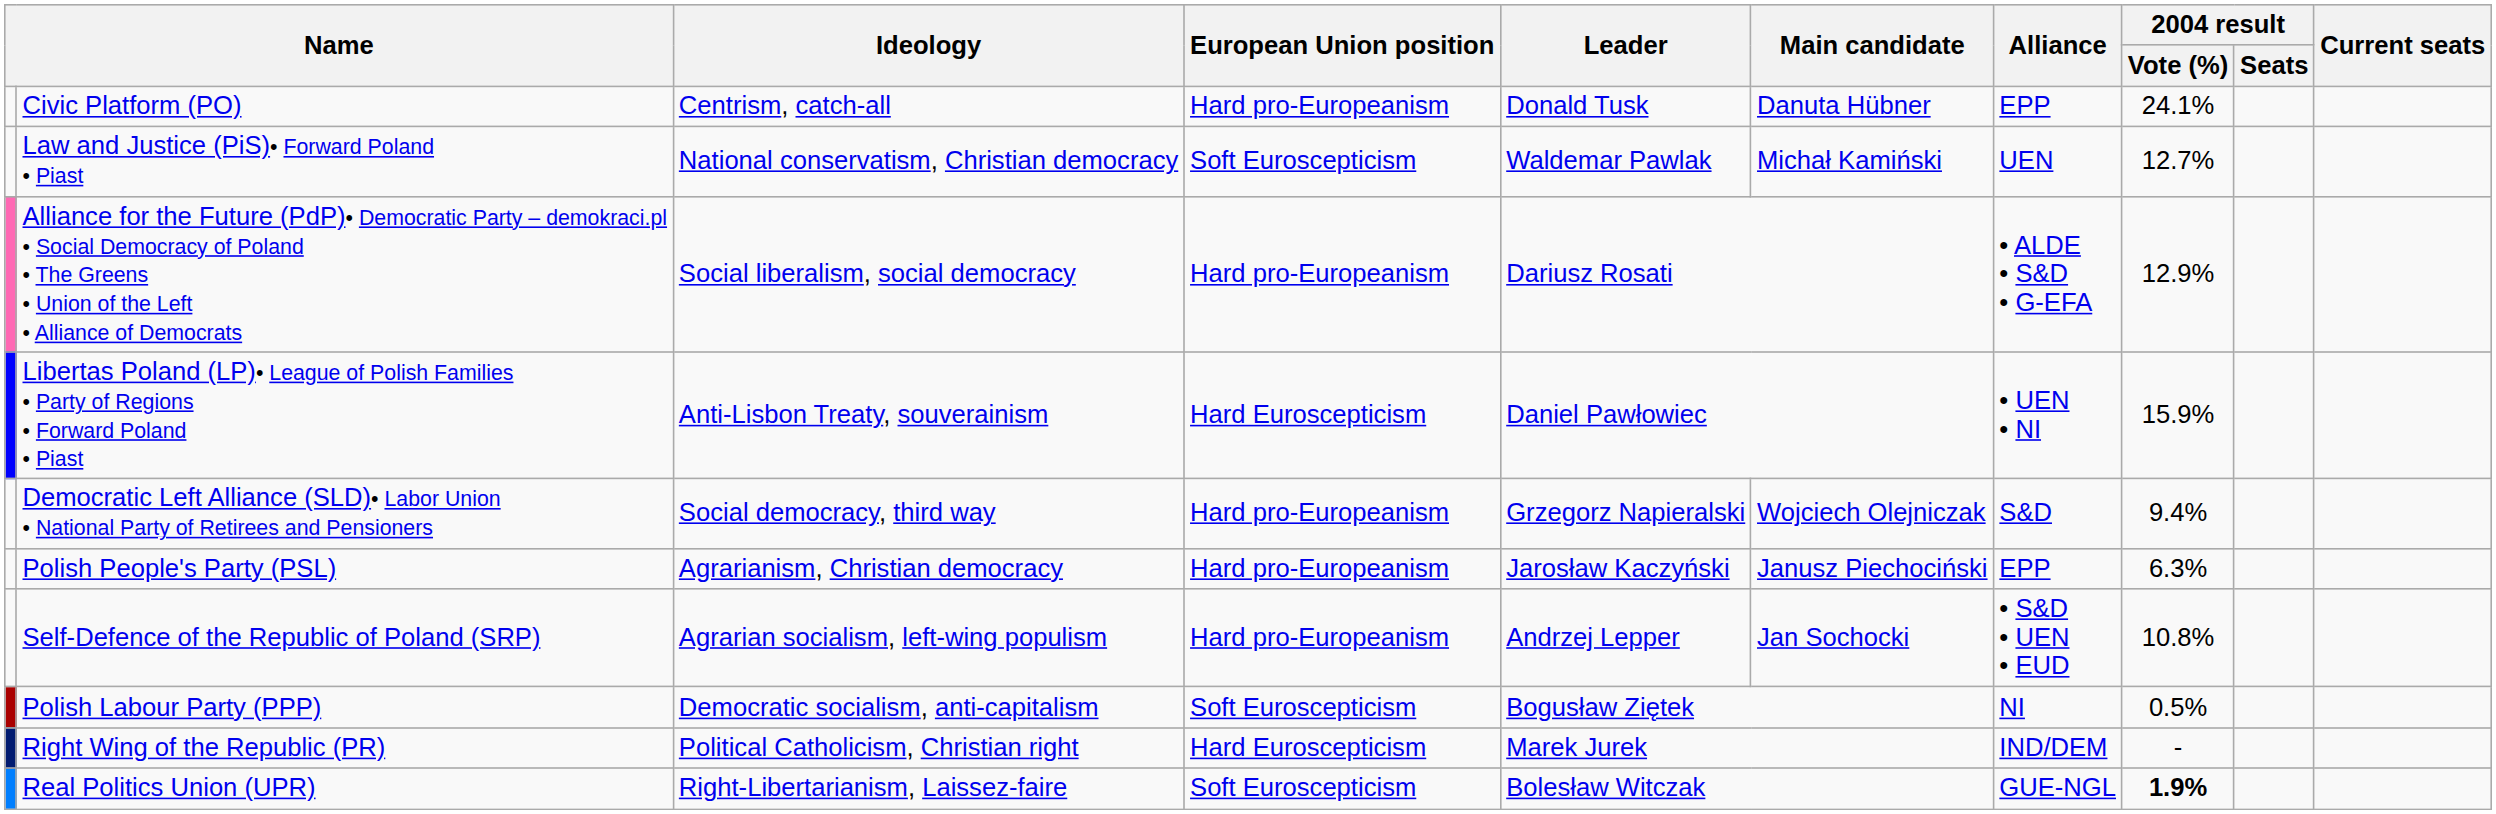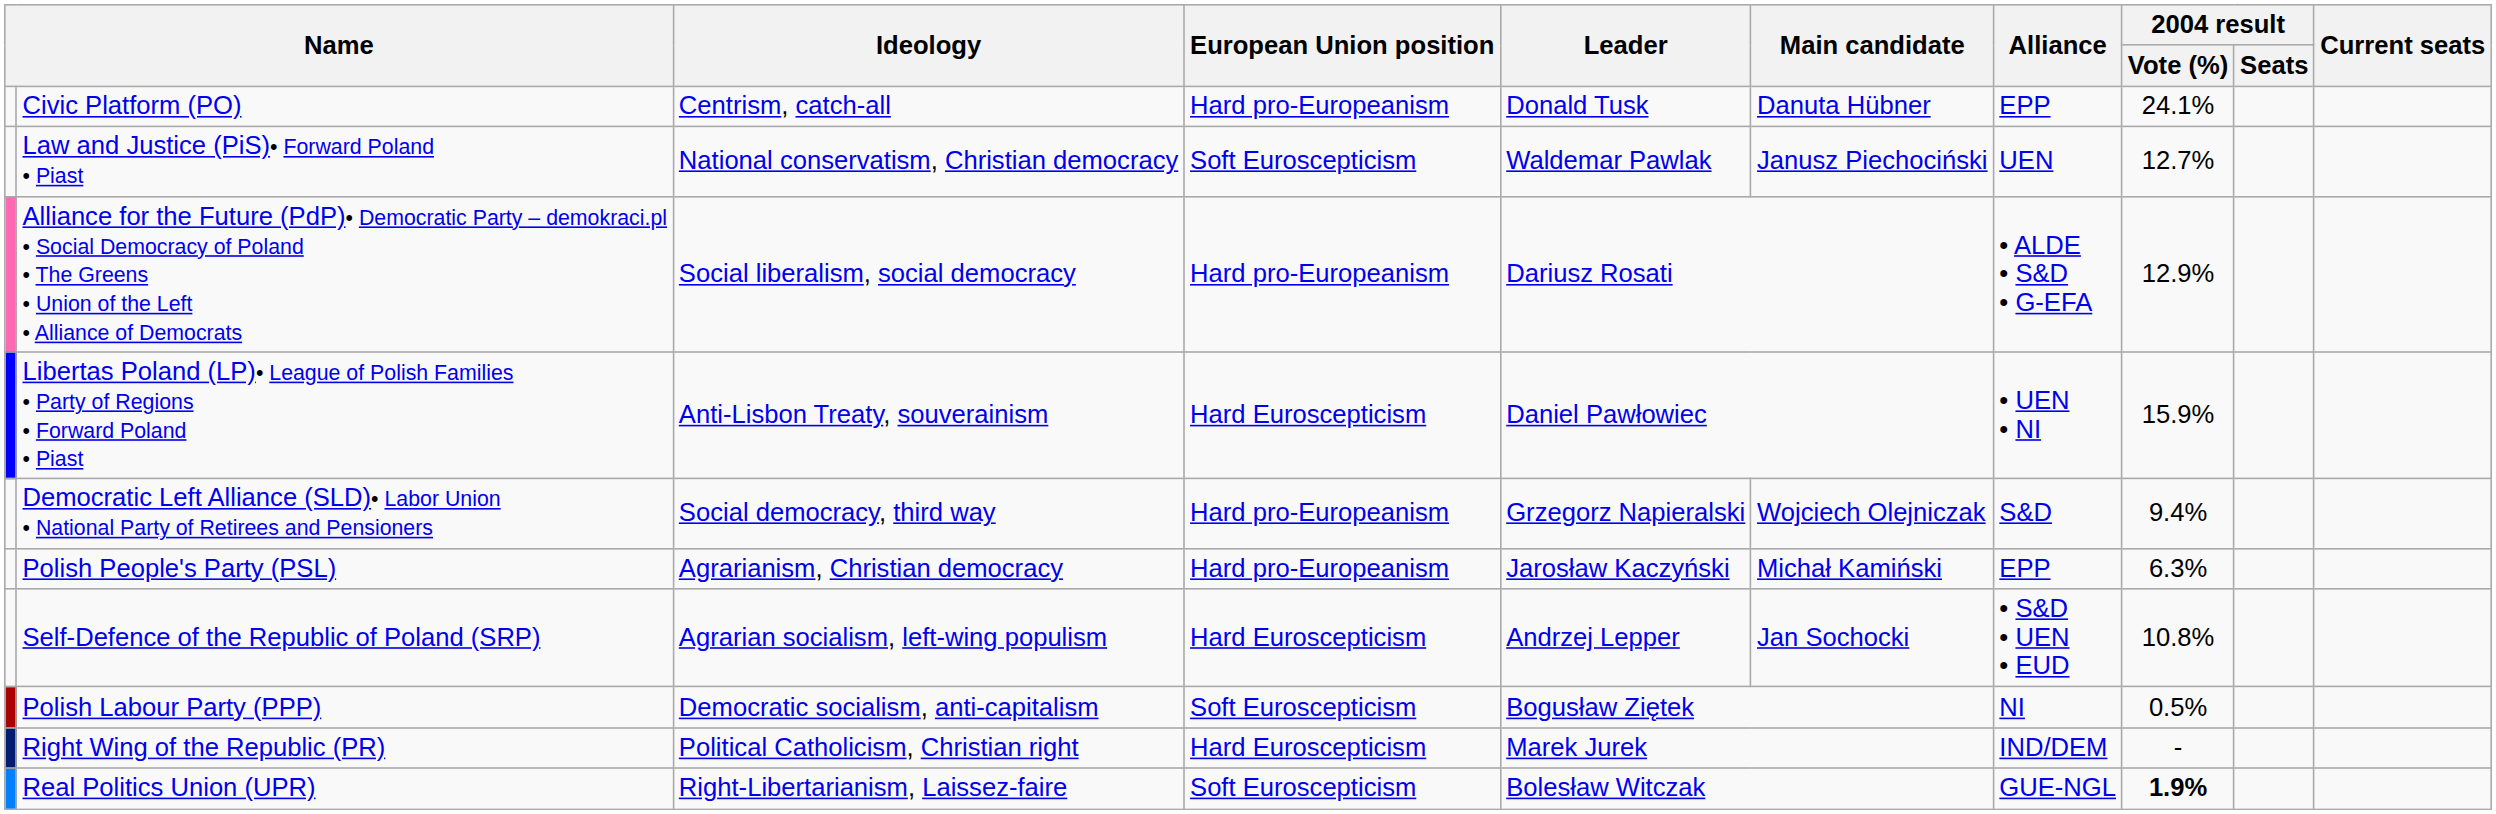(1850, 161) Michał Kamiński -> (1872, 161) Janusz Piechociński
(1872, 568) Janusz Piechociński -> (1850, 568) Michał Kamiński
(1320, 637) Hard pro-Europeanism -> (1308, 637) Hard Euroscepticism
